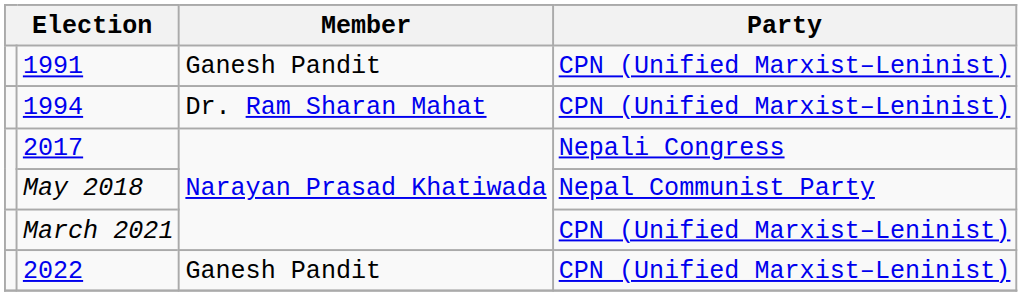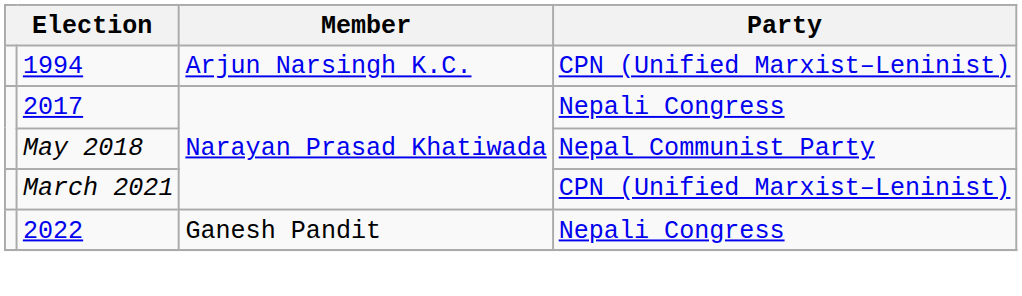- row: (53, 66)
(336, 107) Dr. Ram Sharan Mahat -> (328, 66) Arjun Narsingh K.C.
(785, 271) CPN (Unified Marxist–Leninist) -> (672, 230) Nepali Congress
